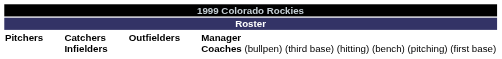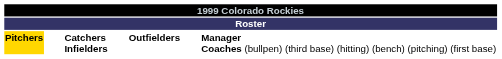(24, 37) no background -> (24, 37) gold background
